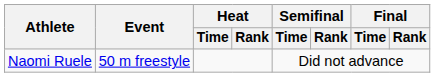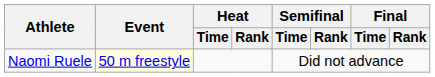(144, 61) no background -> (144, 61) lightyellow background
